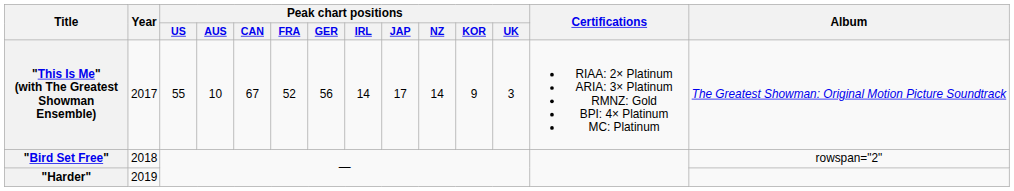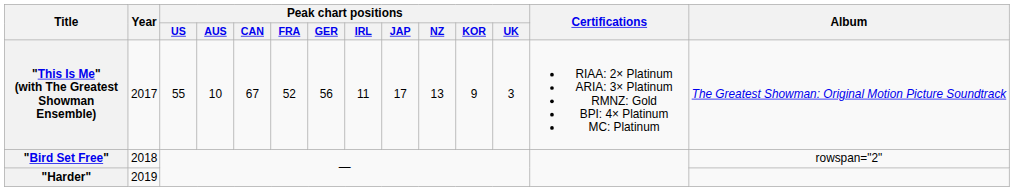(363, 94) 14 -> (363, 94) 11
(437, 94) 14 -> (437, 94) 13
